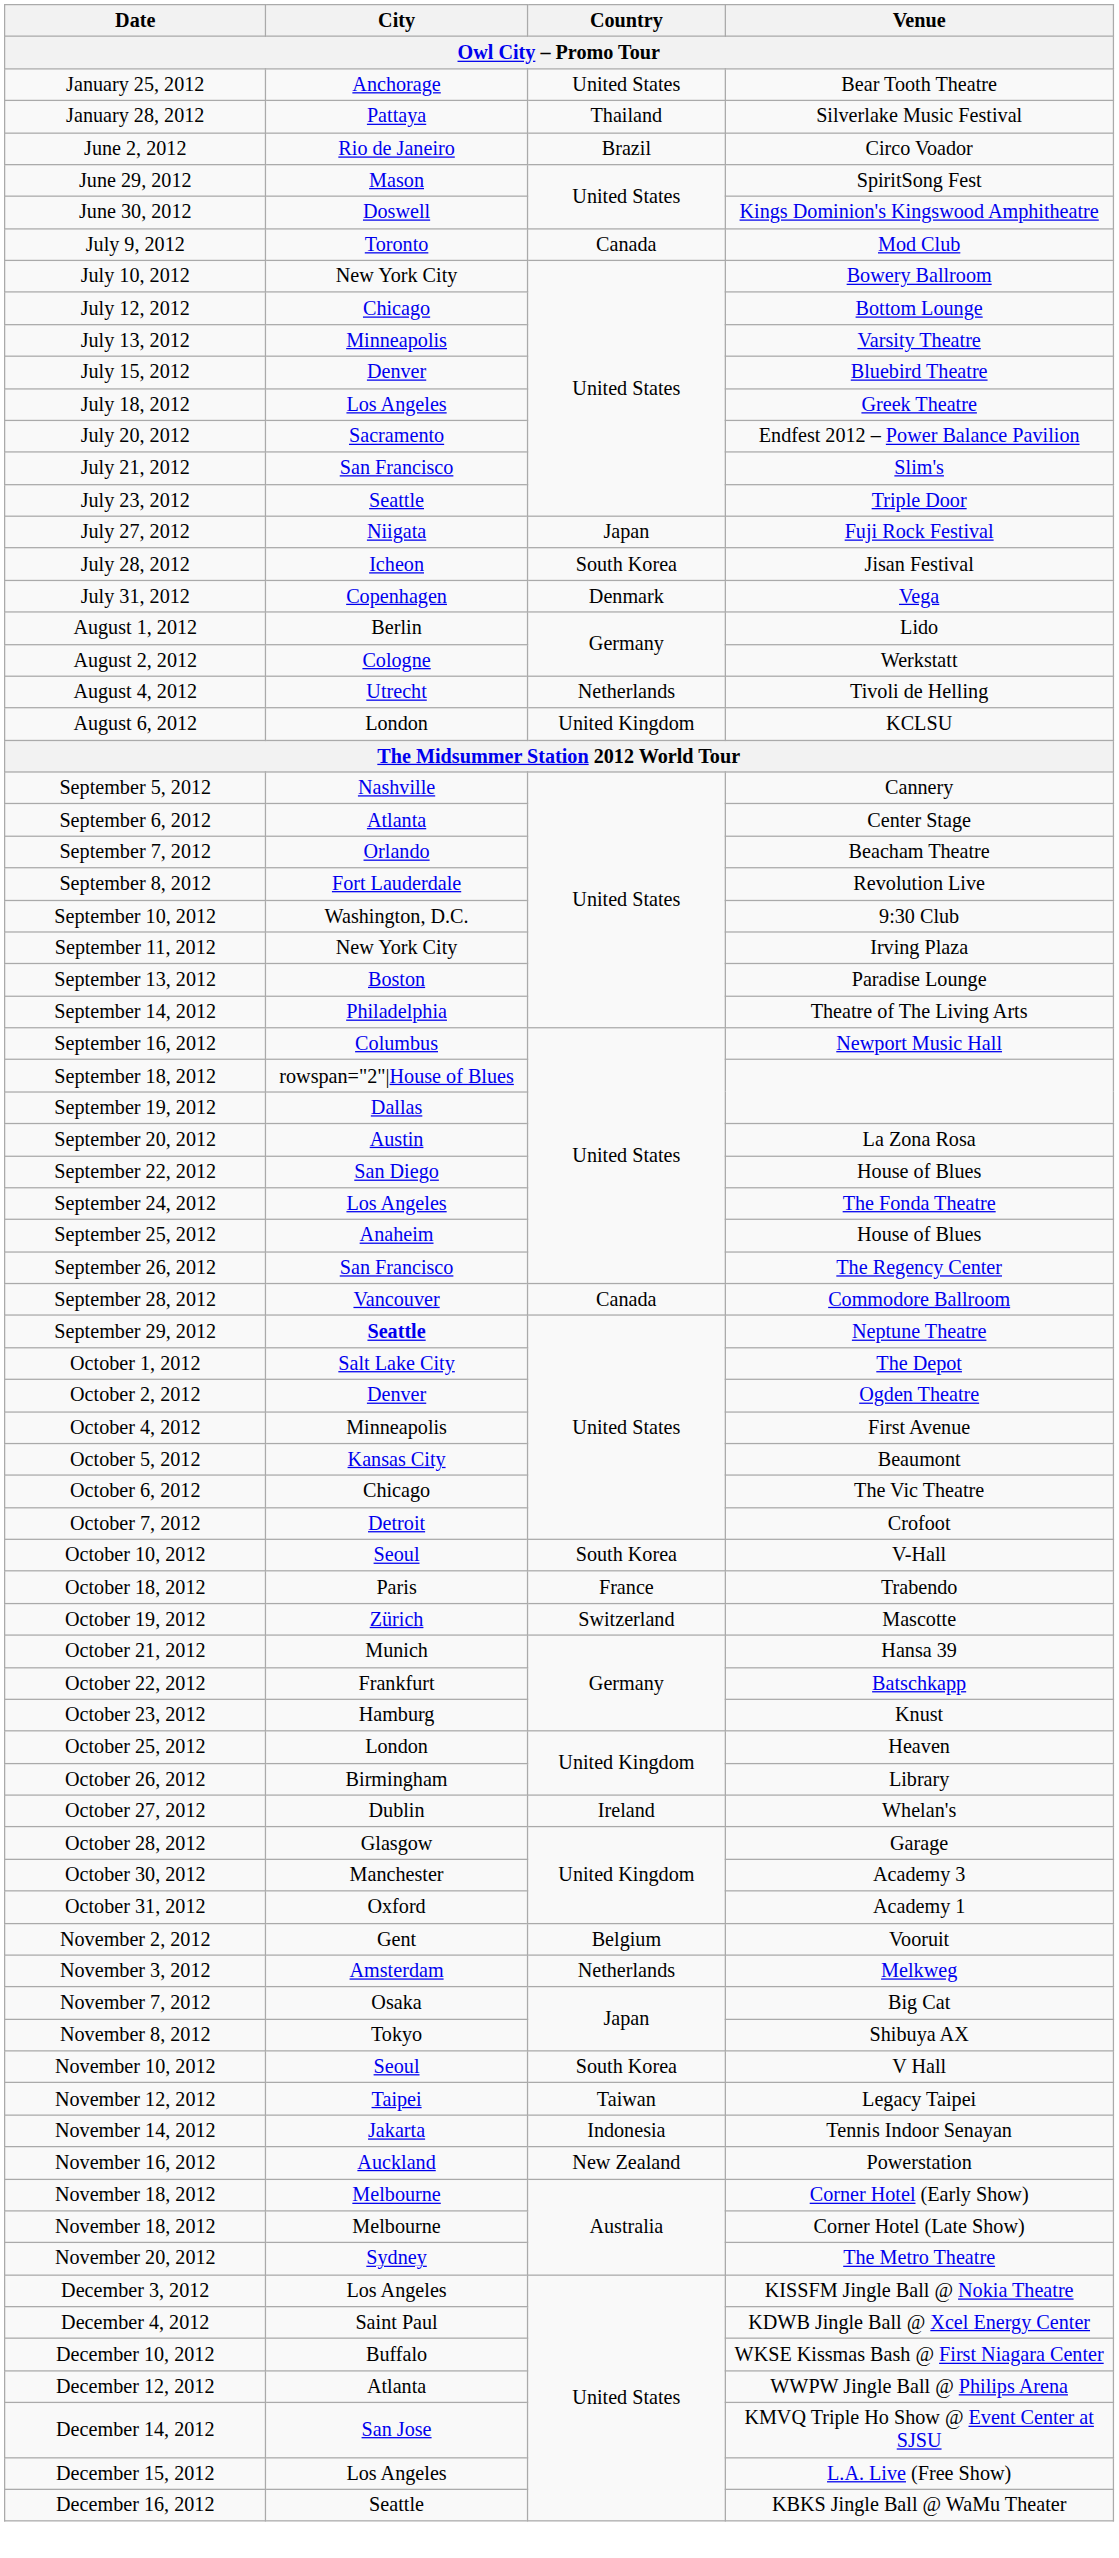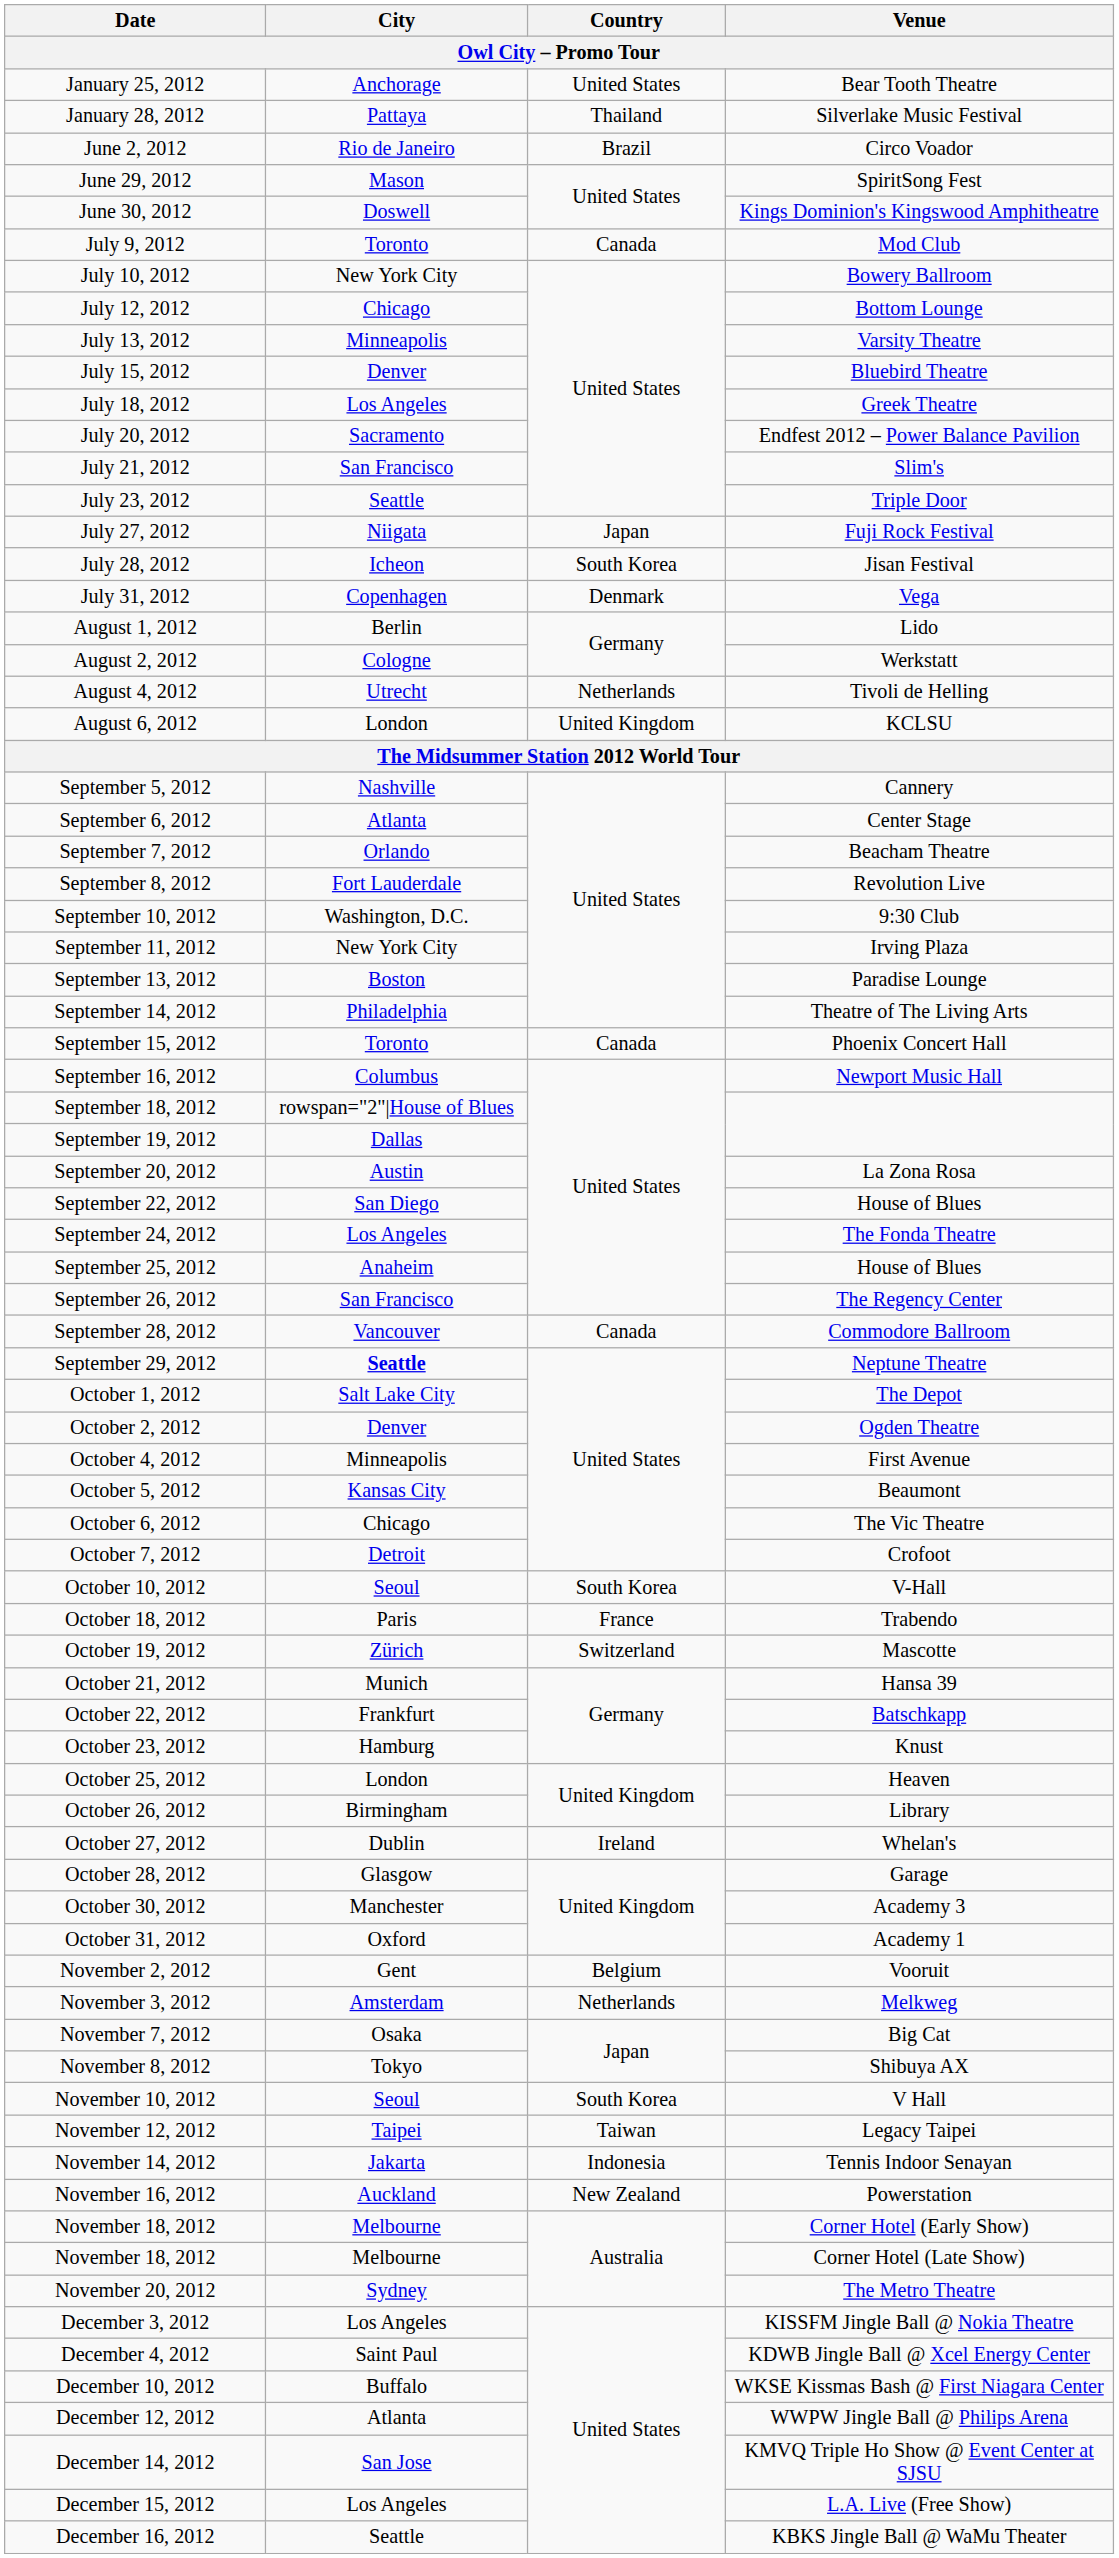+ row: (135, 1043)
